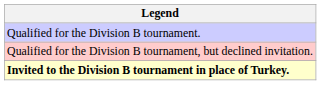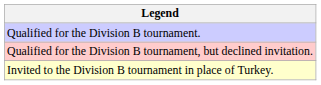(148, 70) bold -> (140, 70) normal
